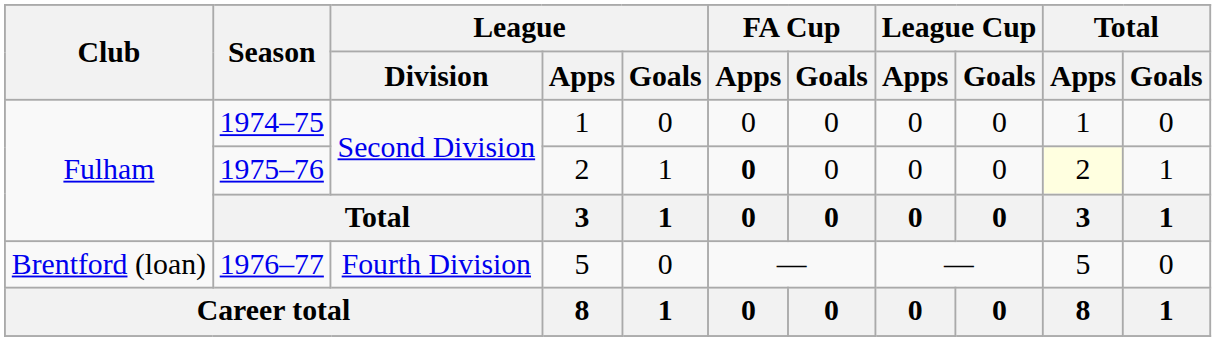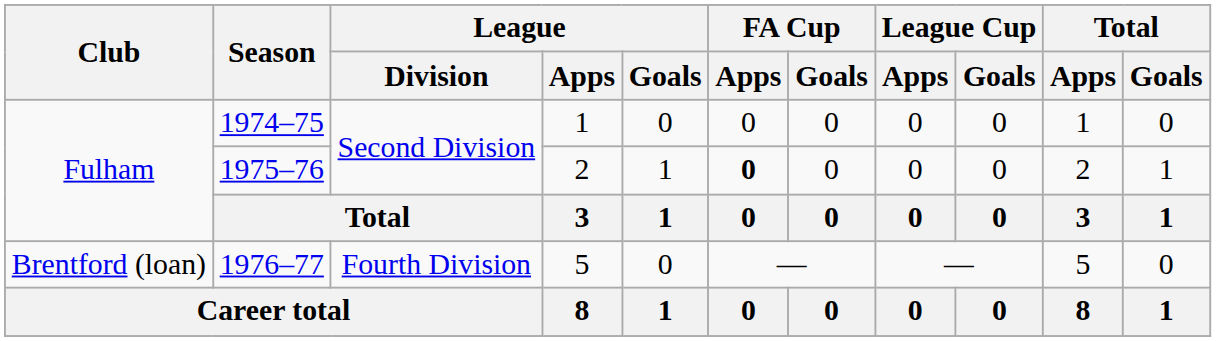(1083, 169) lightyellow background -> (1083, 169) no background
